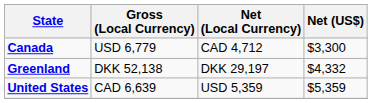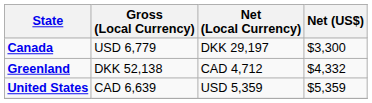(232, 48) CAD 4,712 -> (235, 48) DKK 29,197
(235, 68) DKK 29,197 -> (232, 68) CAD 4,712
